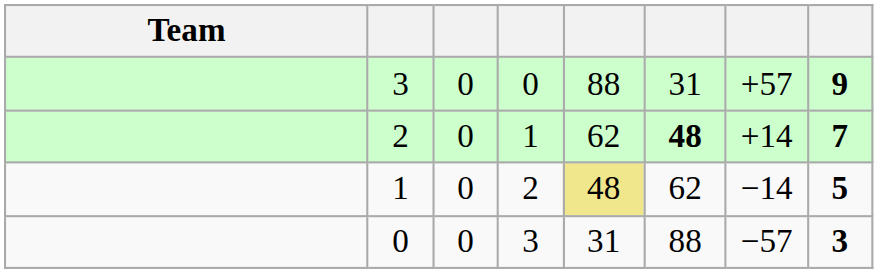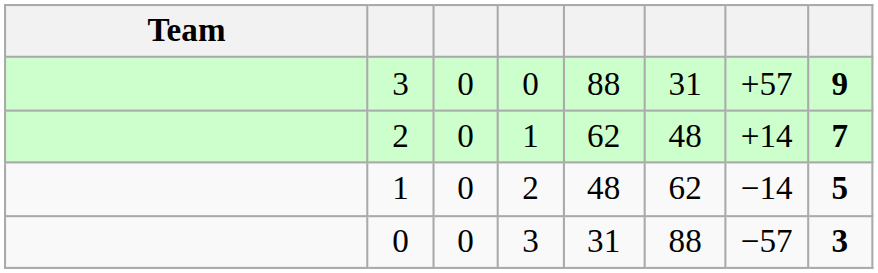(685, 135) bold -> (685, 135) normal
(604, 188) khaki background -> (604, 188) no background
